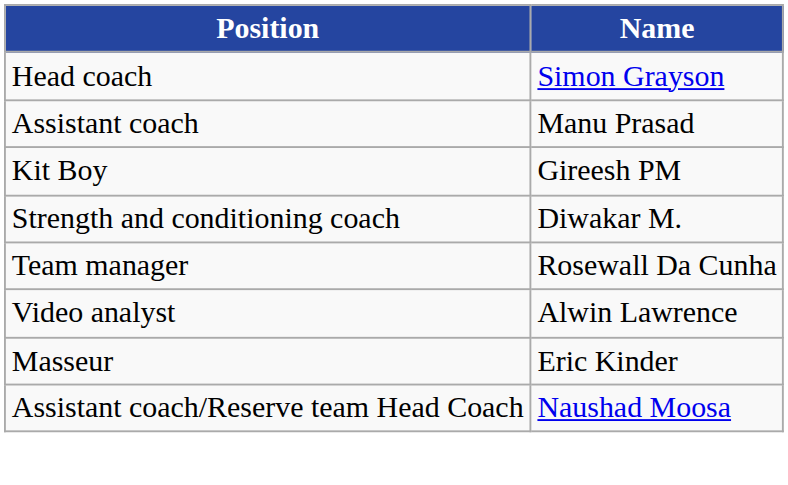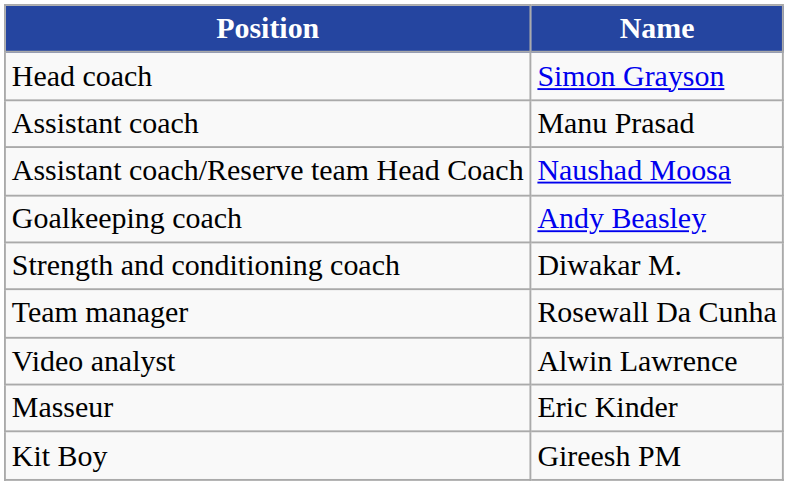rows swapped: (268, 407) <-> (60, 170)
+ row: (127, 218)
